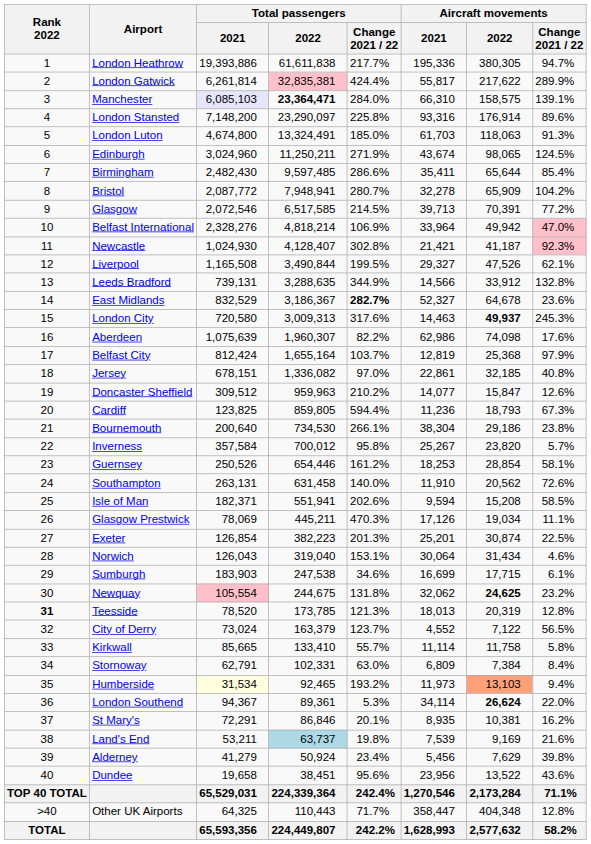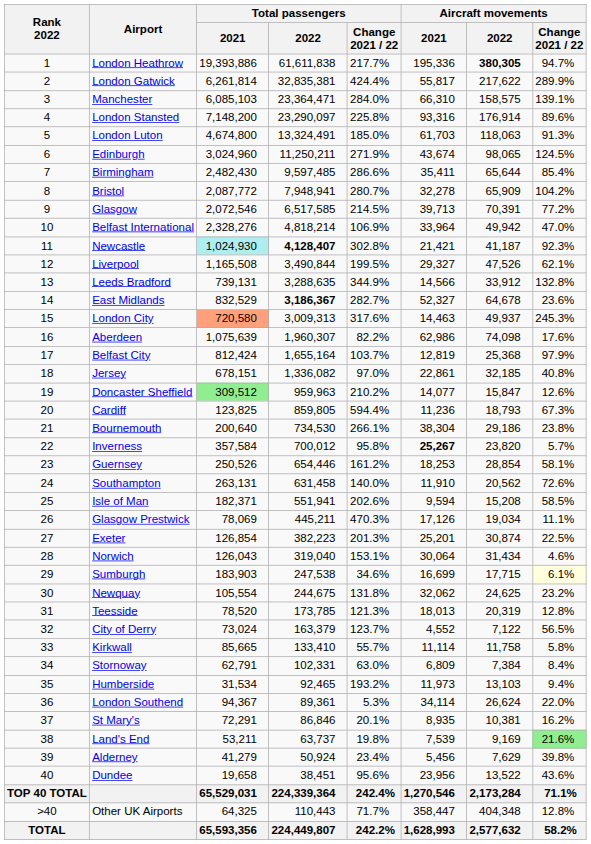(500, 63) normal -> (500, 63) bold
(307, 81) pink background -> (307, 81) no background
(231, 99) lavender background -> (231, 99) no background
(307, 99) bold -> (307, 99) normal
(558, 227) pink background -> (558, 227) no background
(231, 245) no background -> (231, 245) paleturquoise background
(310, 245) normal -> (310, 245) bold
(558, 245) pink background -> (558, 245) no background
(310, 300) normal -> (310, 300) bold
(370, 300) bold -> (370, 300) normal
(236, 318) no background -> (236, 318) lightsalmon background
(503, 318) bold -> (503, 318) normal
(236, 391) no background -> (236, 391) lightgreen background
(437, 446) normal -> (437, 446) bold
(561, 574) no background -> (561, 574) lightyellow background
(236, 592) pink background -> (236, 592) no background
(503, 592) bold -> (503, 592) normal
(47, 611) bold -> (47, 611) normal
(239, 684) lightyellow background -> (239, 684) no background
(503, 684) lightsalmon background -> (503, 684) no background
(503, 702) bold -> (503, 702) normal
(318, 739) lightblue background -> (318, 739) no background
(558, 739) no background -> (558, 739) lightgreen background
